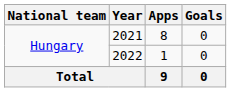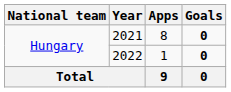(204, 35) normal -> (204, 35) bold
(204, 56) normal -> (204, 56) bold
